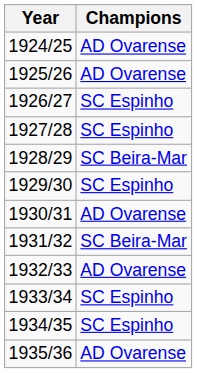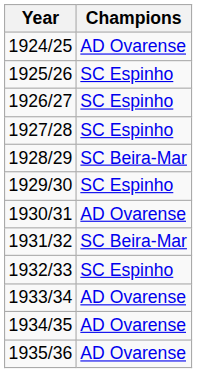(133, 74) AD Ovarense -> (127, 74) SC Espinho
(133, 269) AD Ovarense -> (127, 269) SC Espinho
(127, 297) SC Espinho -> (133, 297) AD Ovarense
(127, 325) SC Espinho -> (133, 325) AD Ovarense
